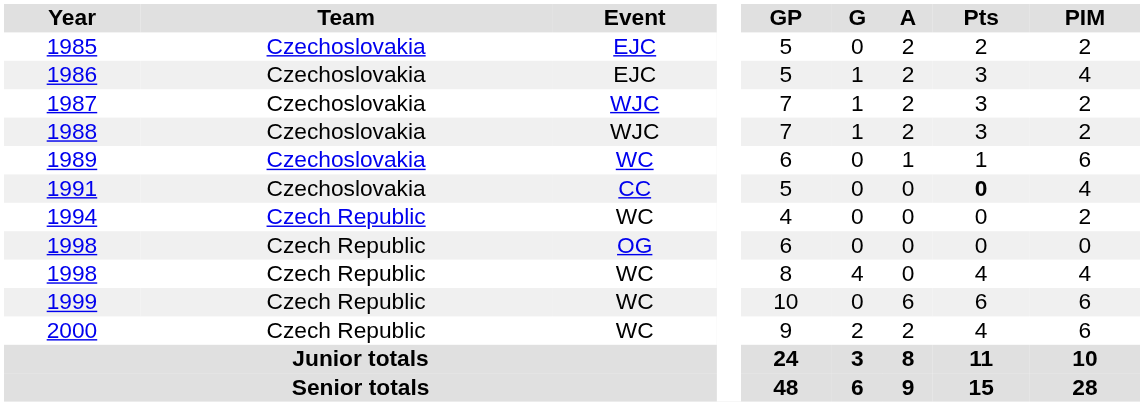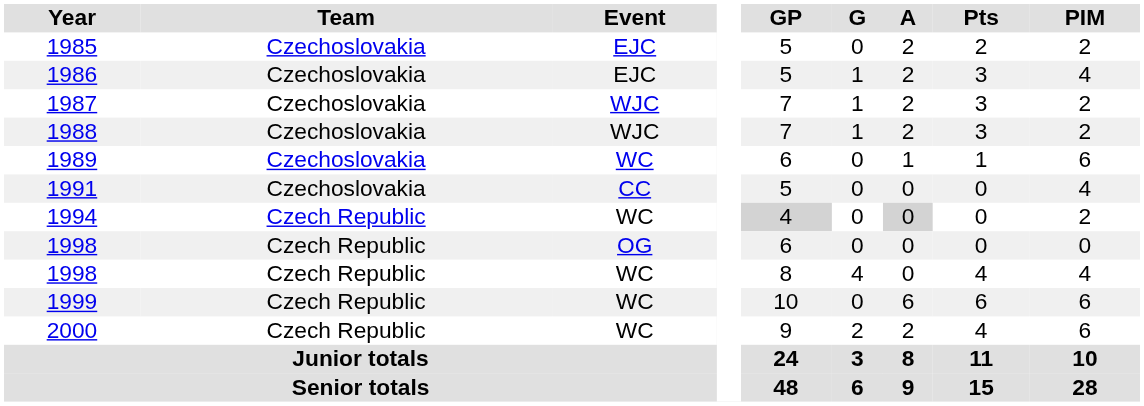(981, 188) bold -> (981, 188) normal
(786, 216) no background -> (786, 216) lightgrey background
(908, 216) no background -> (908, 216) lightgrey background
